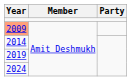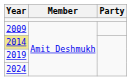(16, 29) lightsalmon background -> (16, 29) no background
(16, 42) no background -> (16, 42) khaki background
